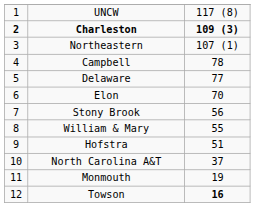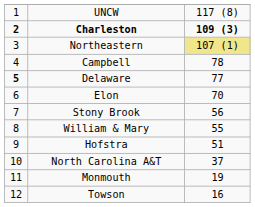(217, 46) no background -> (217, 46) khaki background
(16, 79) normal -> (16, 79) bold
(217, 194) bold -> (217, 194) normal
